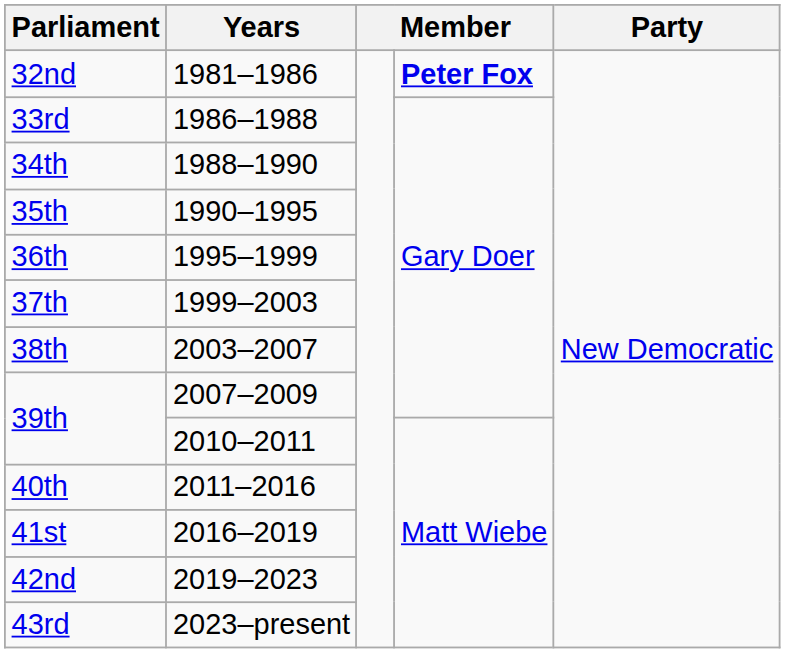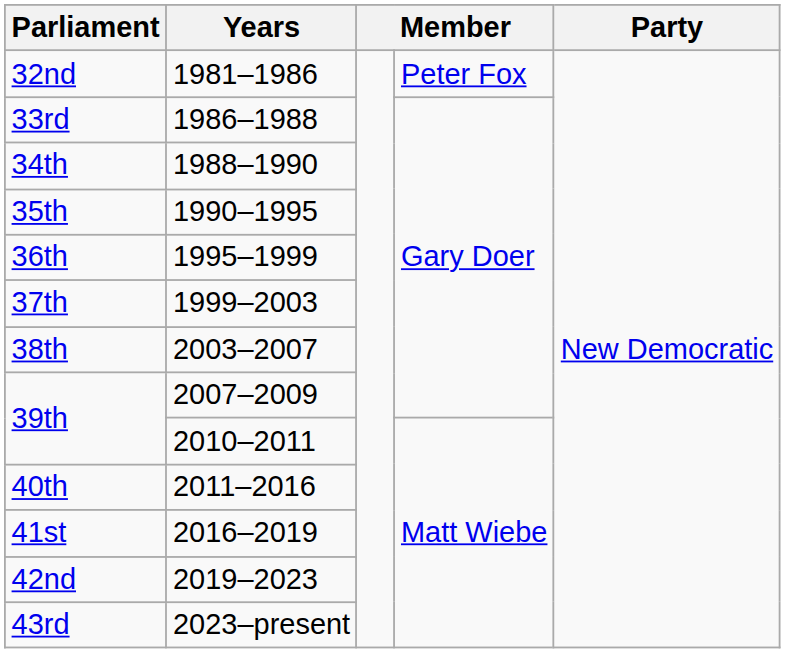(467, 73) bold -> (464, 73) normal
